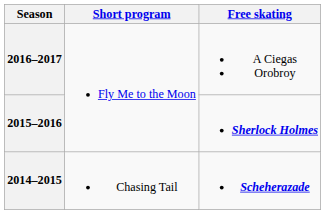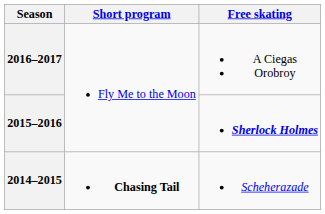(132, 187) normal -> (132, 187) bold
(260, 187) bold -> (260, 187) normal
